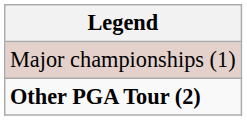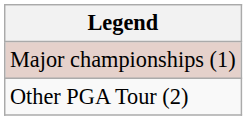(105, 96) bold -> (99, 96) normal
